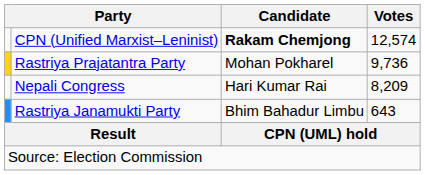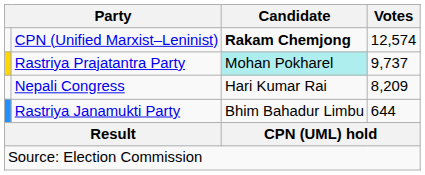(279, 63) no background -> (279, 63) paleturquoise background
(389, 63) 9,736 -> (389, 63) 9,737
(383, 110) 643 -> (383, 110) 644
